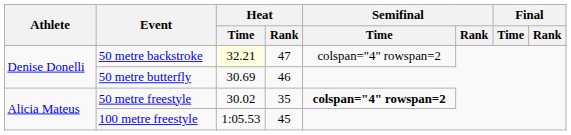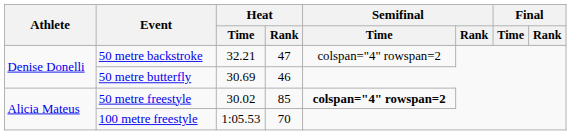(241, 56) lightyellow background -> (241, 56) no background
(284, 98) 35 -> (284, 98) 85
(284, 120) 45 -> (284, 120) 70
